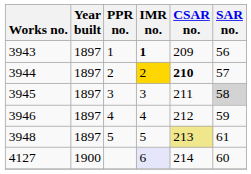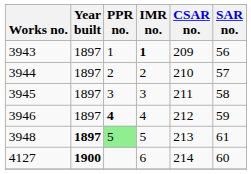(143, 72) gold background -> (143, 72) no background
(183, 72) bold -> (183, 72) normal
(223, 94) lightgrey background -> (223, 94) no background
(110, 115) normal -> (110, 115) bold
(87, 136) normal -> (87, 136) bold
(110, 136) no background -> (110, 136) lightgreen background
(183, 136) khaki background -> (183, 136) no background
(87, 158) normal -> (87, 158) bold
(143, 158) lavender background -> (143, 158) no background
